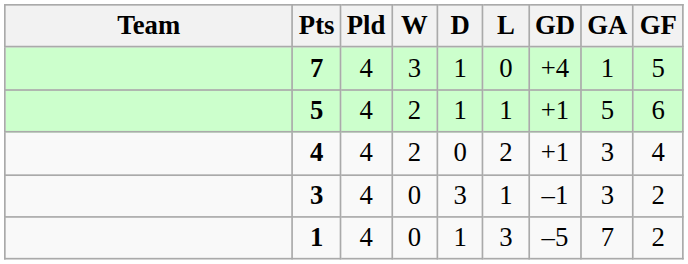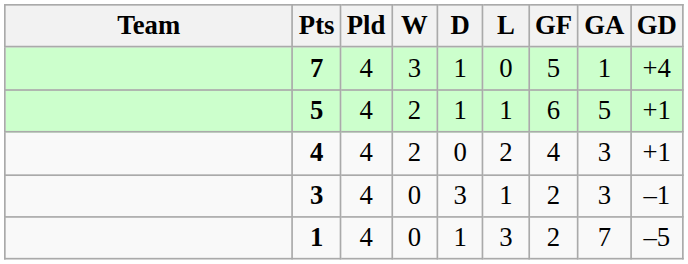columns swapped: (658, 25) <-> (555, 25)
